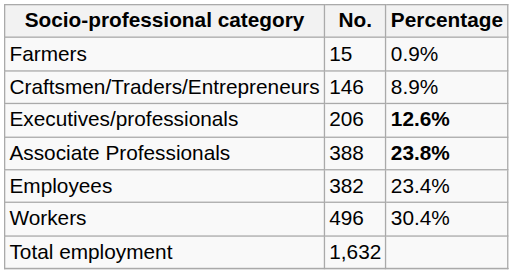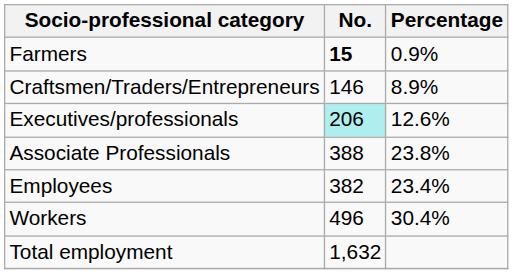(341, 53) normal -> (341, 53) bold
(347, 119) no background -> (347, 119) paleturquoise background
(420, 119) bold -> (420, 119) normal
(420, 152) bold -> (420, 152) normal
